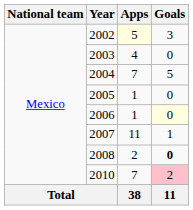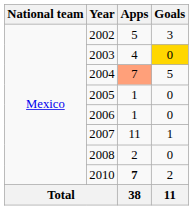(134, 34) lightyellow background -> (134, 34) no background
(170, 54) no background -> (170, 54) gold background
(134, 74) no background -> (134, 74) lightsalmon background
(170, 114) lightyellow background -> (170, 114) no background
(170, 154) bold -> (170, 154) normal
(134, 174) normal -> (134, 174) bold
(170, 174) pink background -> (170, 174) no background
